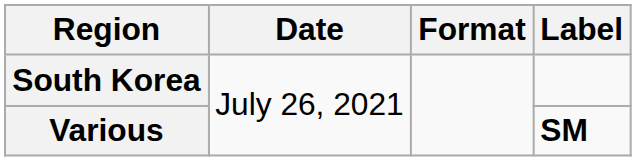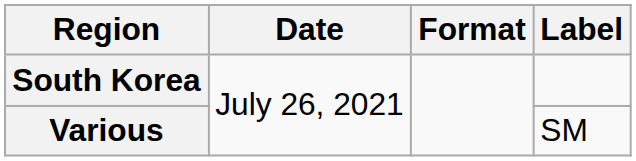(564, 130) bold -> (564, 130) normal
